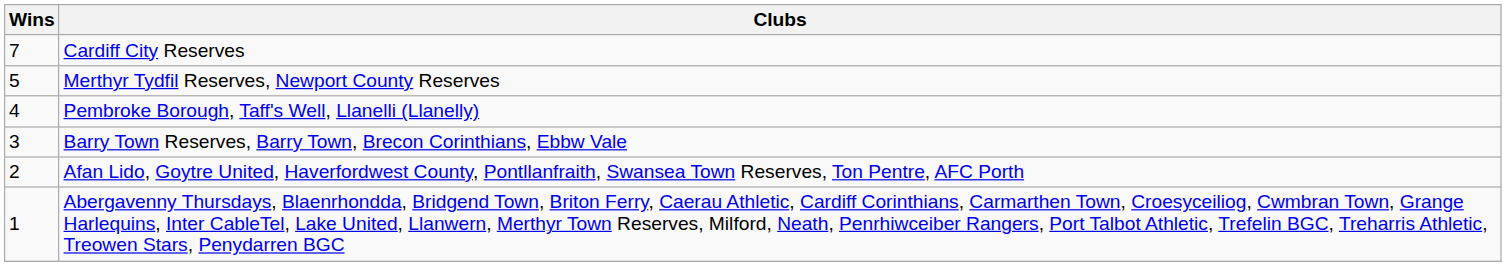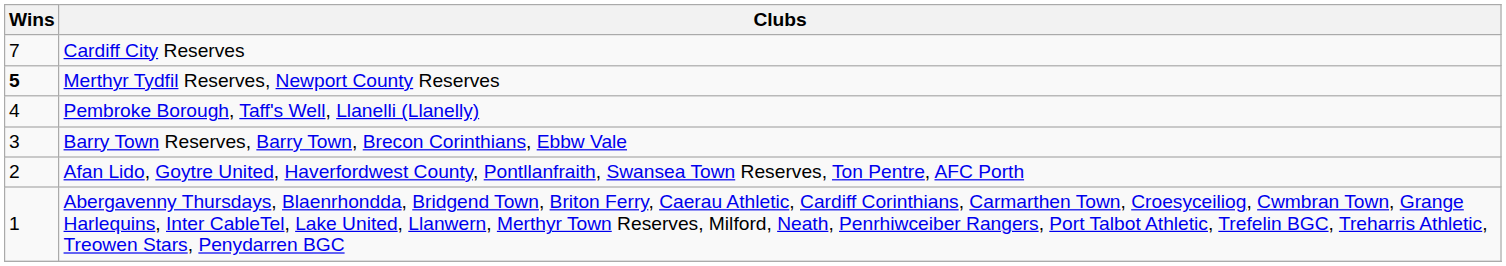(14, 80) normal -> (14, 80) bold
